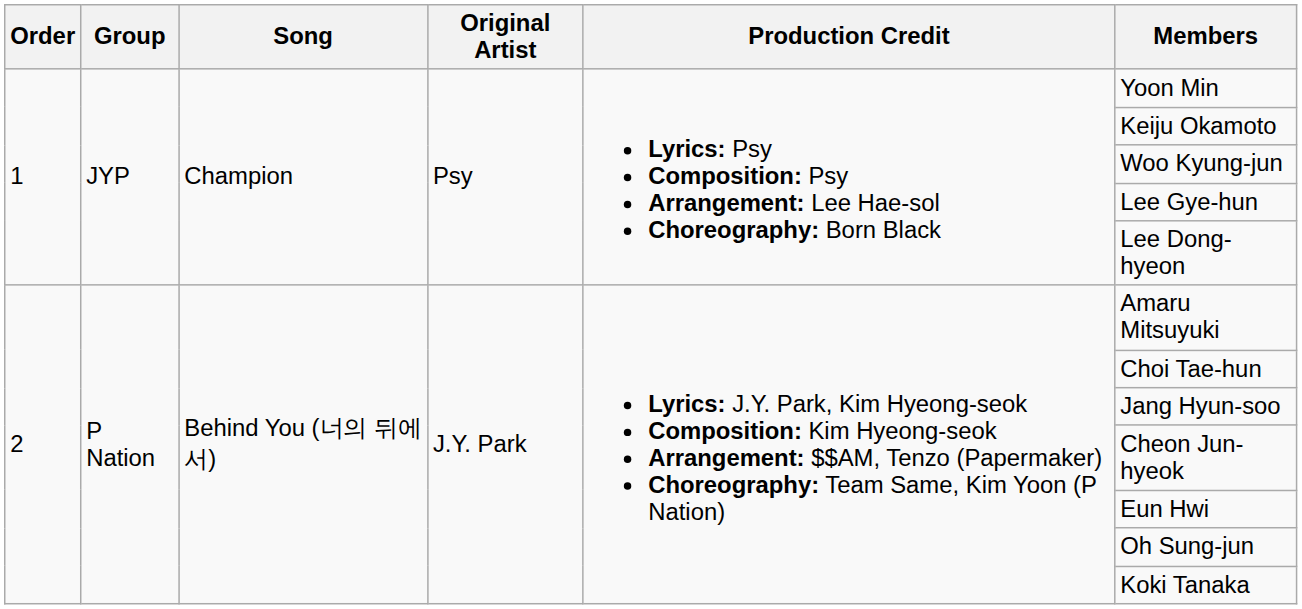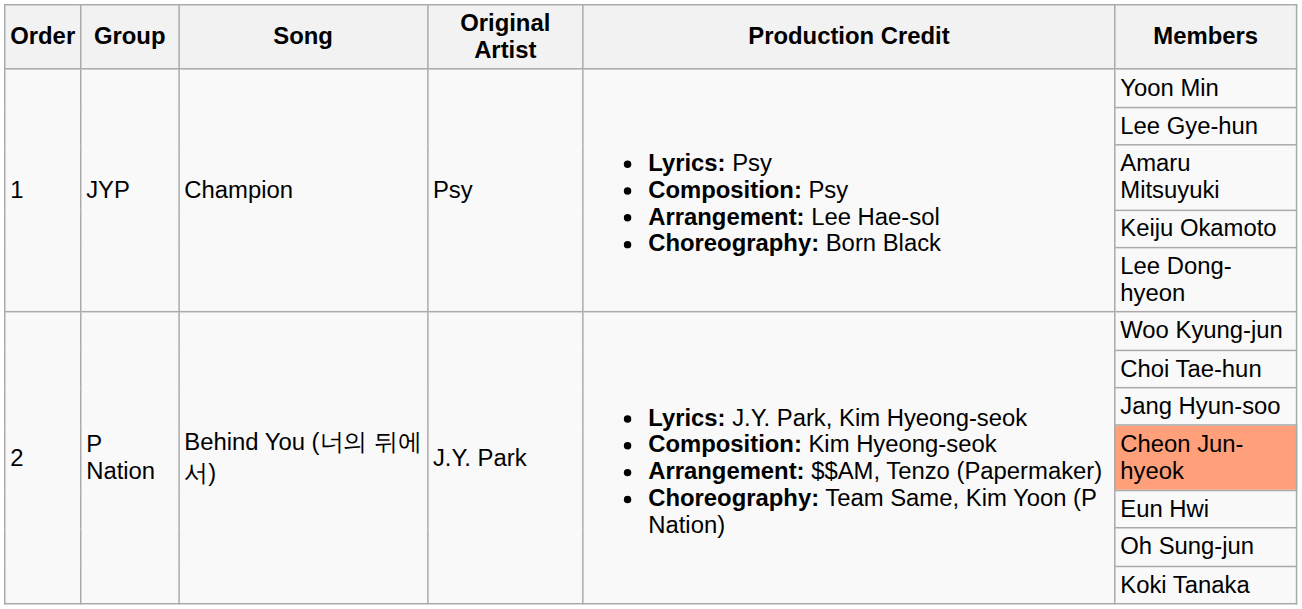(1198, 125) Keiju Okamoto -> (1189, 125) Lee Gye-hun
(1202, 163) Woo Kyung-jun -> (1170, 177) Amaru Mitsuyuki
(1189, 201) Lee Gye-hun -> (1198, 228) Keiju Okamoto
(1170, 317) Amaru Mitsuyuki -> (1202, 330) Woo Kyung-jun
(1182, 457) no background -> (1182, 457) lightsalmon background
